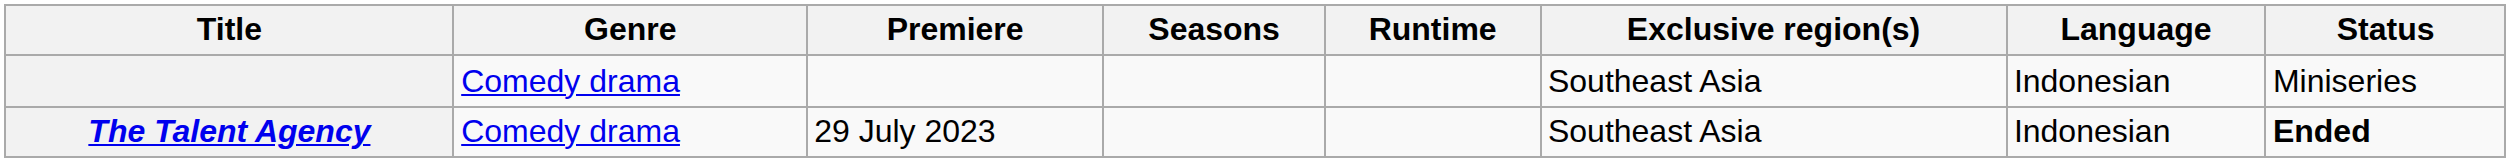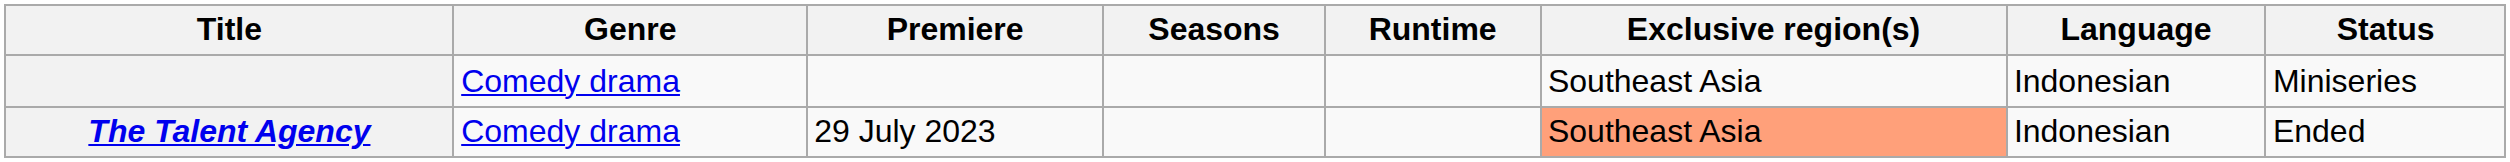(1655, 131) no background -> (1655, 131) lightsalmon background
(2322, 131) bold -> (2319, 131) normal
